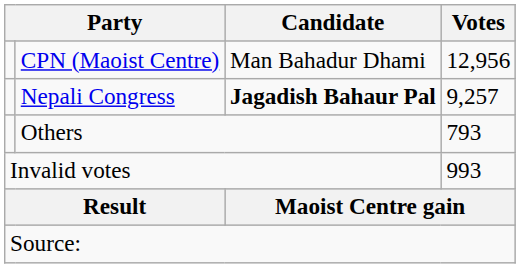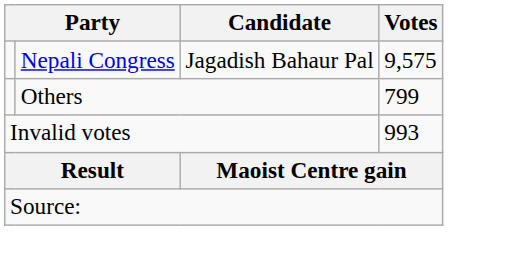- row: (120, 59)
(333, 96) bold -> (280, 59) normal
(473, 96) 9,257 -> (410, 59) 9,575
(464, 133) 793 -> (402, 96) 799
